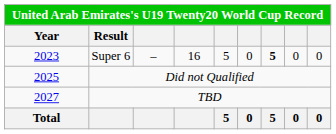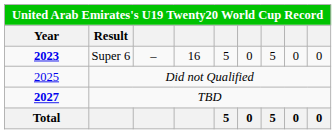(47, 56) normal -> (47, 56) bold
(273, 56) bold -> (273, 56) normal
(47, 97) normal -> (47, 97) bold
